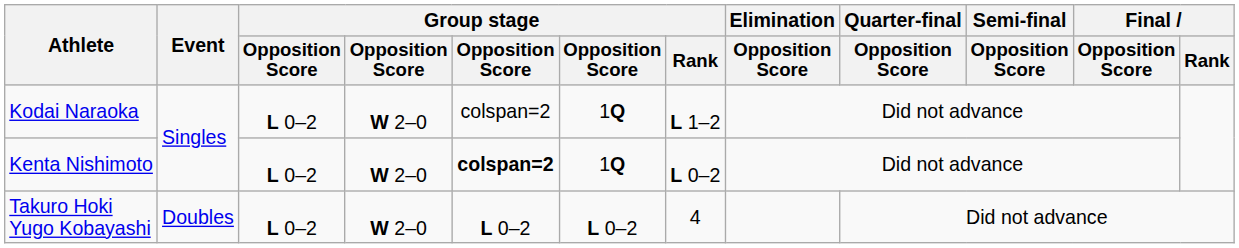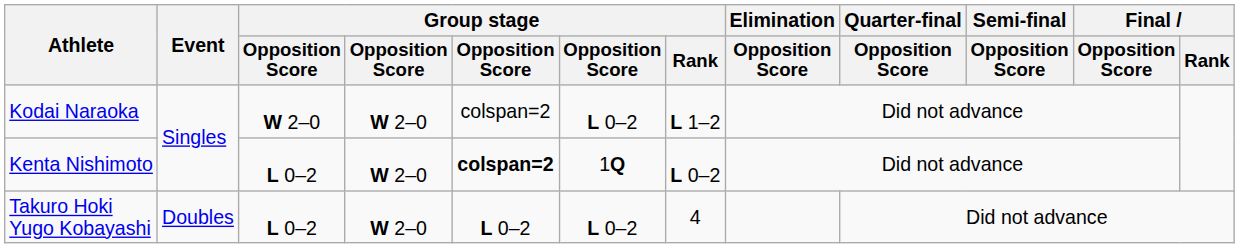(292, 123) L 0–2 -> (292, 123) W 2–0
(612, 112) 1Q -> (612, 123) L 0–2
